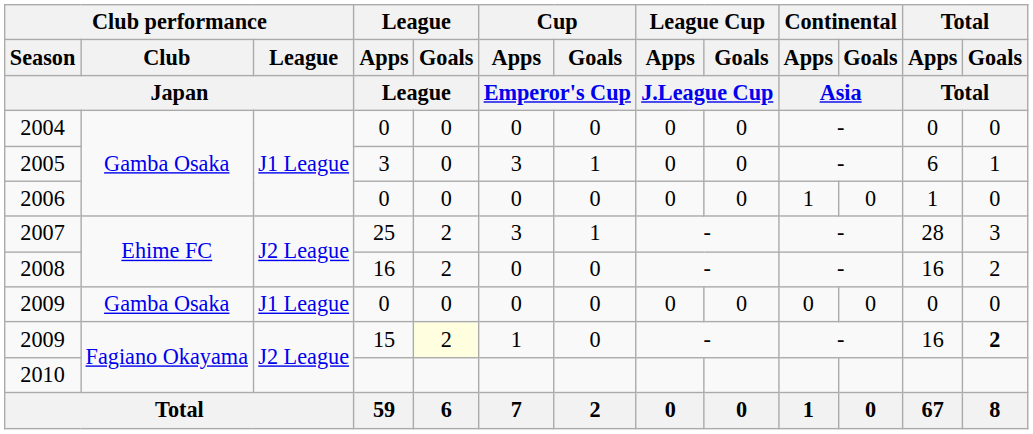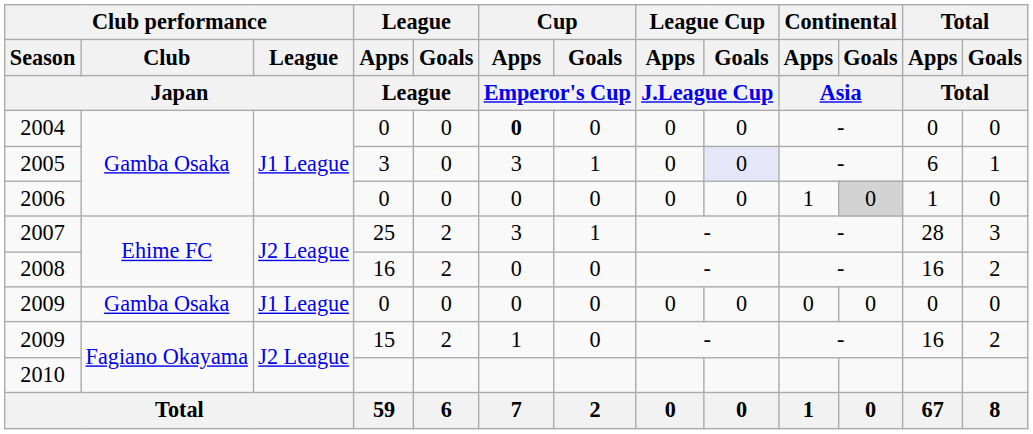(516, 127) normal -> (516, 127) bold
(741, 163) no background -> (741, 163) lavender background
(871, 198) no background -> (871, 198) lightgrey background
(446, 339) lightyellow background -> (446, 339) no background
(995, 339) bold -> (995, 339) normal
